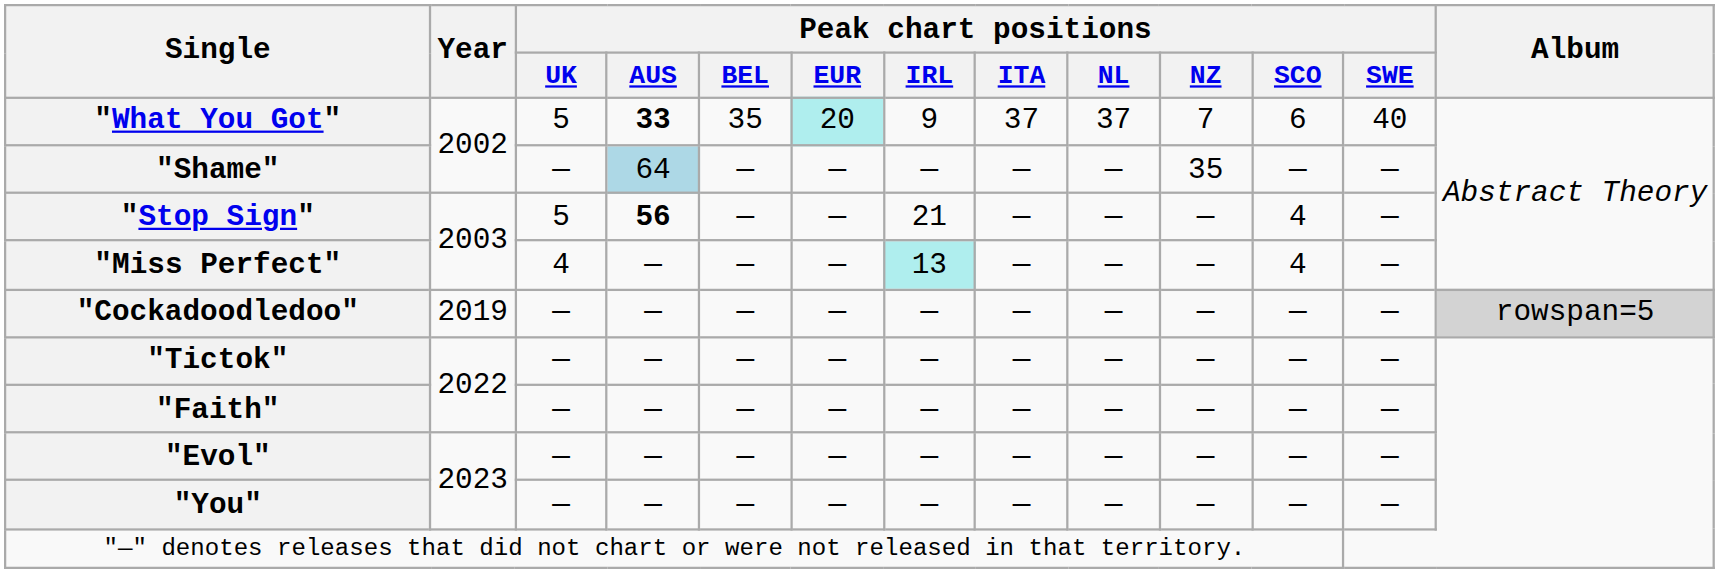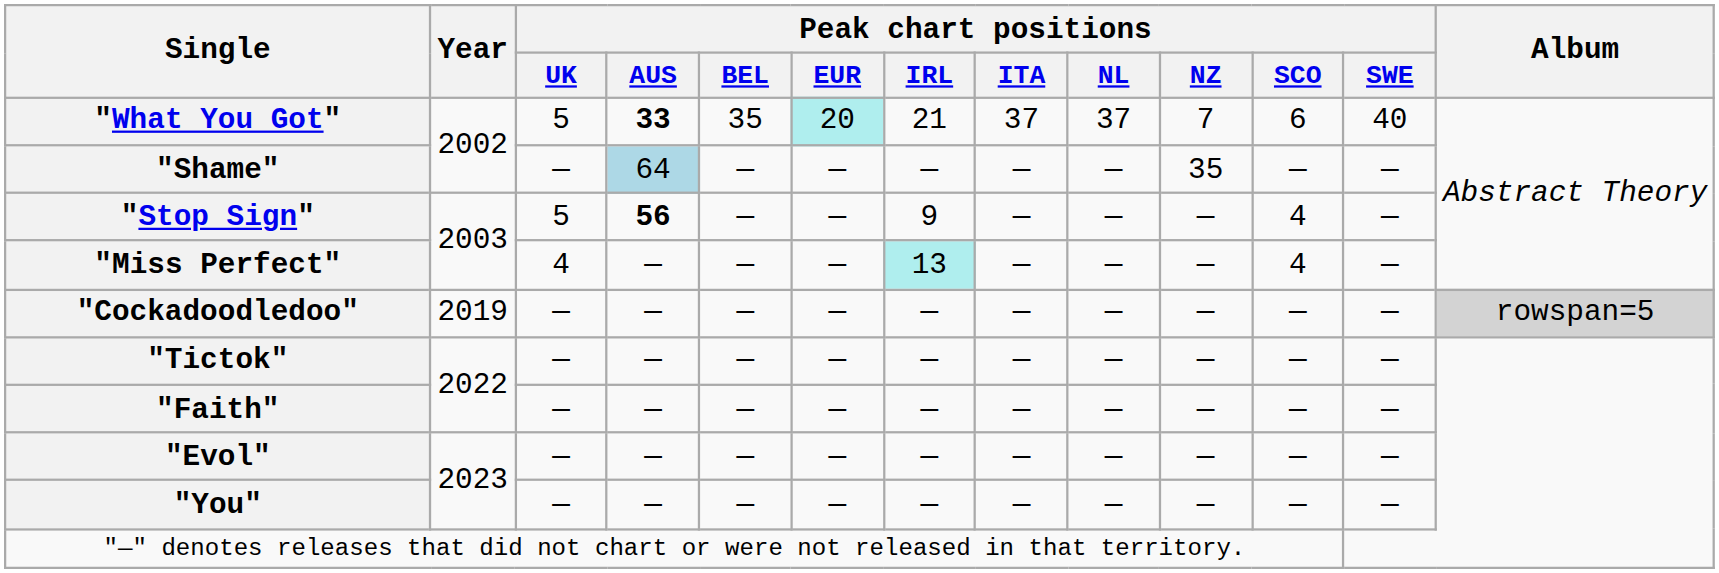(929, 121) 9 -> (929, 121) 21
(929, 217) 21 -> (929, 217) 9
